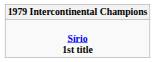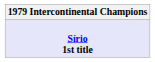(78, 44) no background -> (78, 44) lavender background
